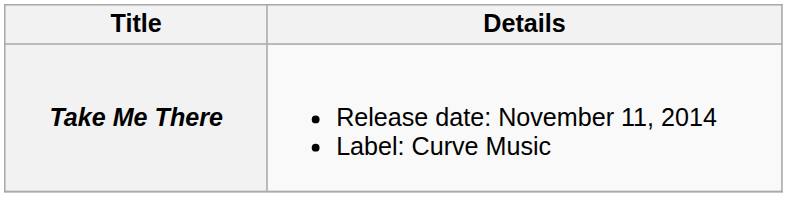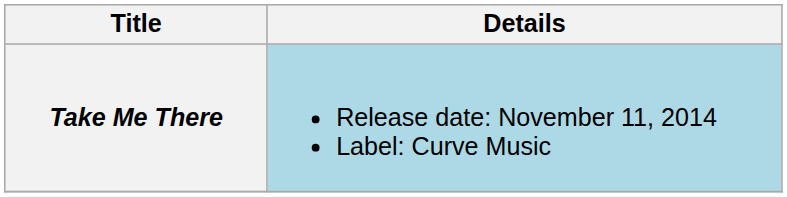(525, 132) no background -> (525, 132) lightblue background
